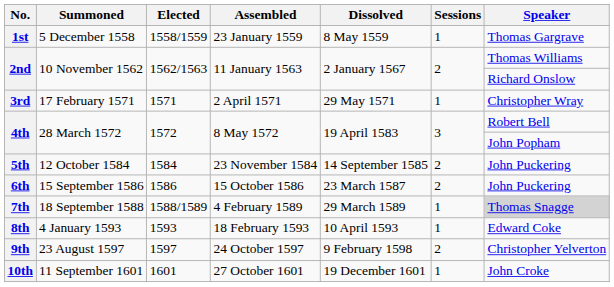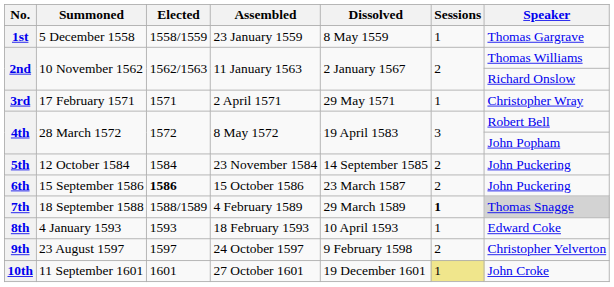(163, 185) normal -> (163, 185) bold
(438, 206) normal -> (438, 206) bold
(438, 270) no background -> (438, 270) khaki background
